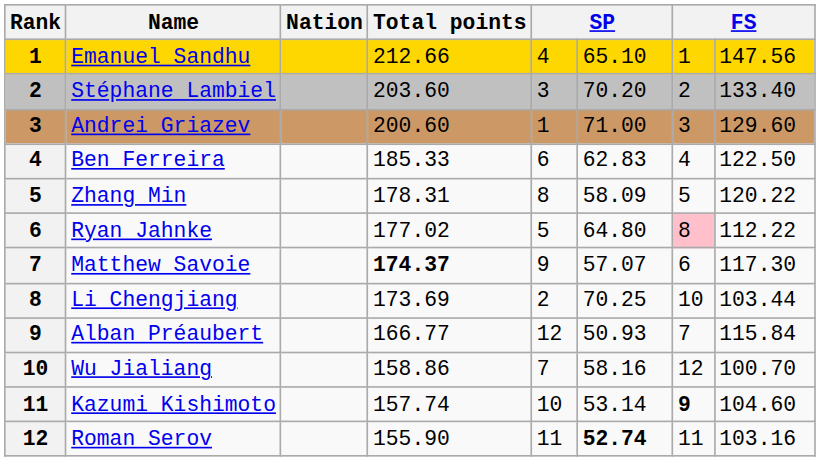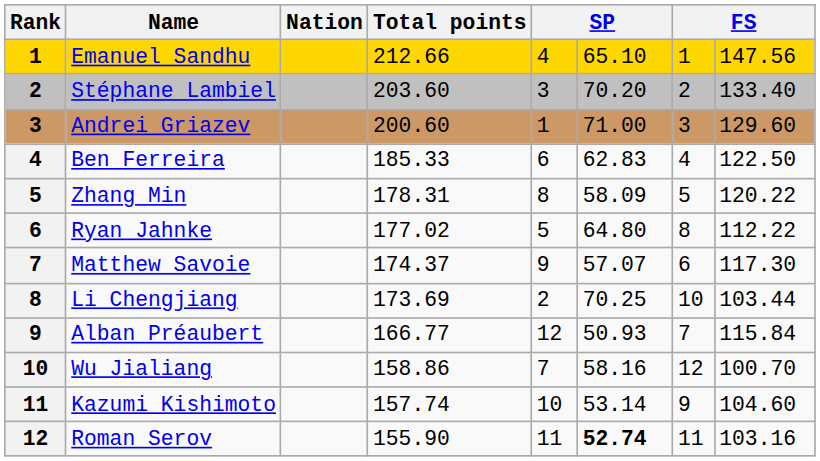(684, 231) pink background -> (684, 231) no background
(411, 265) bold -> (411, 265) normal
(684, 404) bold -> (684, 404) normal
